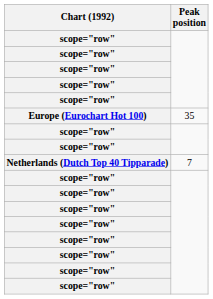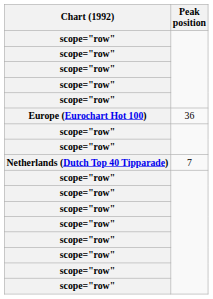(189, 116) 35 -> (189, 116) 36
